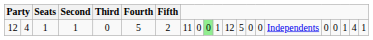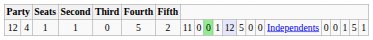(230, 27) no background -> (230, 27) lavender background
(354, 27) 4 -> (354, 27) 5
